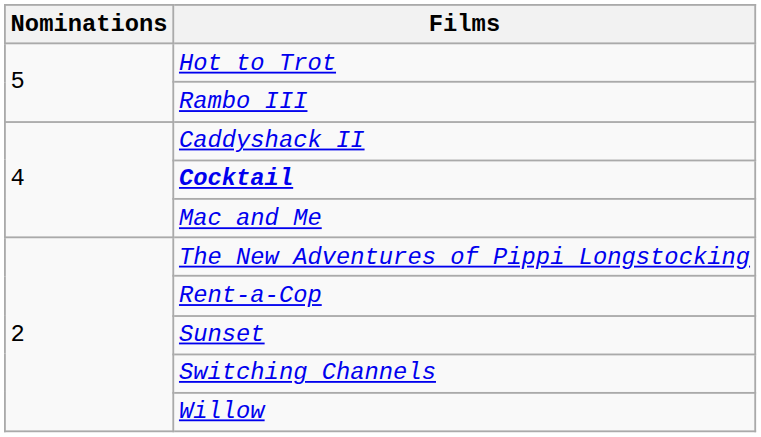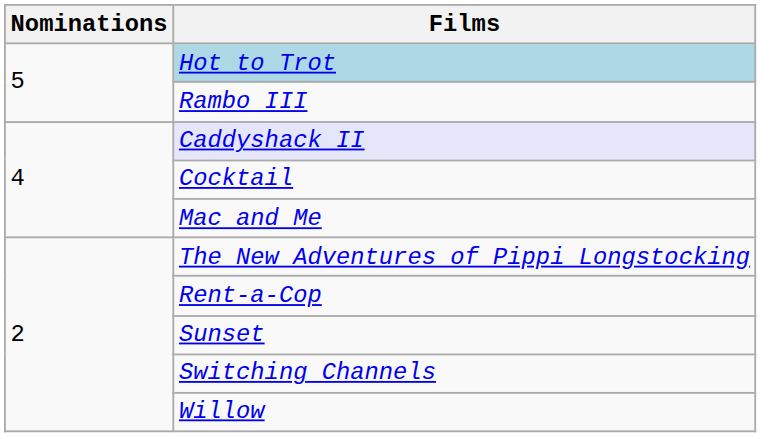(257, 63) no background -> (257, 63) lightblue background
(272, 141) no background -> (272, 141) lavender background
(236, 179) bold -> (236, 179) normal
